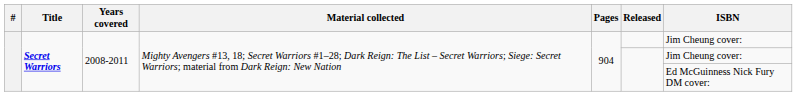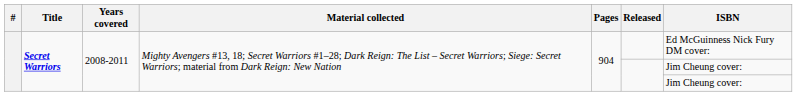(704, 39) Jim Cheung cover: -> (720, 45) Ed McGuinness Nick Fury DM cover:
(720, 77) Ed McGuinness Nick Fury DM cover: -> (704, 83) Jim Cheung cover:
